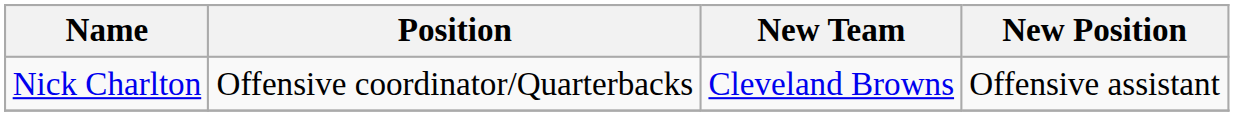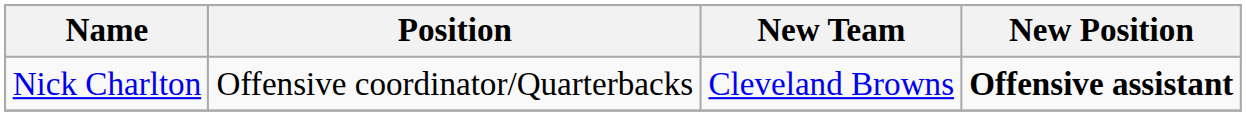(1095, 83) normal -> (1101, 83) bold
